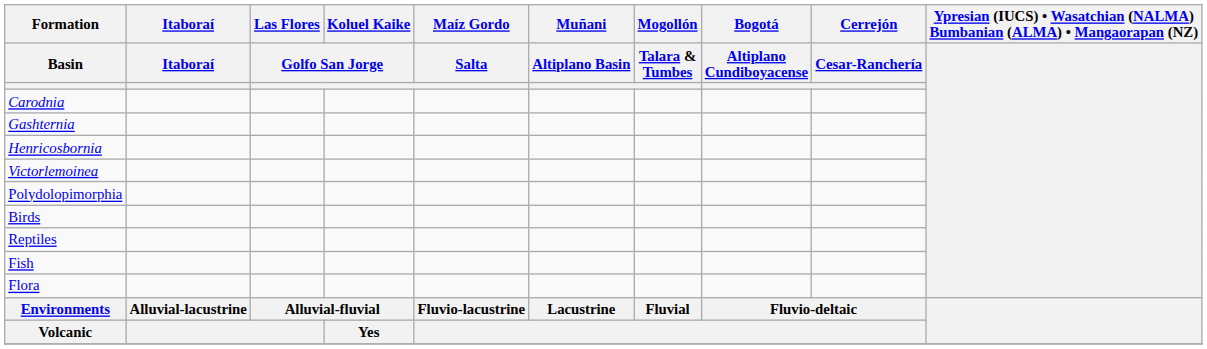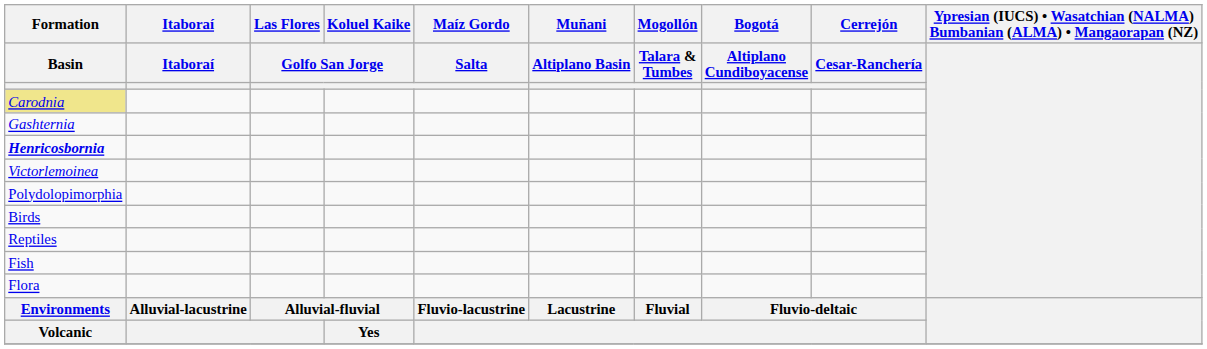(36, 101) no background -> (36, 101) khaki background
(55, 148) normal -> (56, 148) bold
